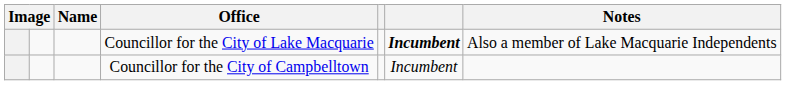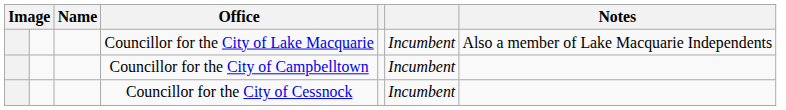(424, 42) bold -> (422, 42) normal
+ row: (239, 92)
